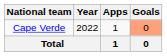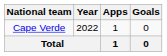(146, 28) lightsalmon background -> (146, 28) no background
